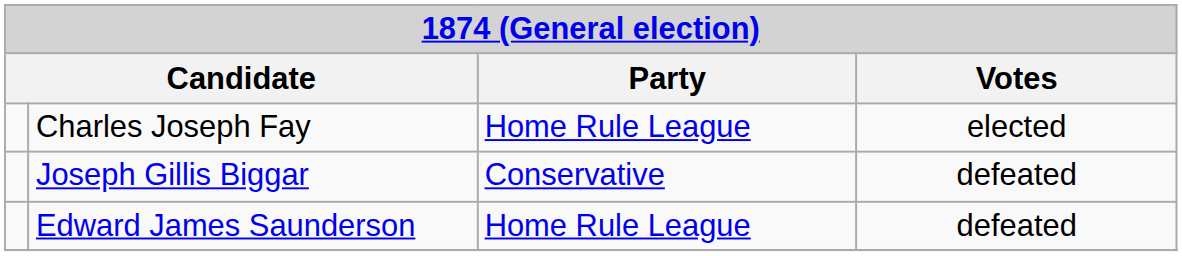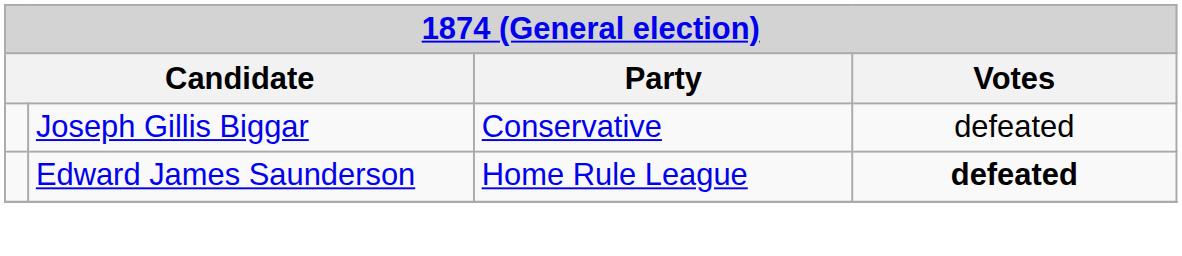- row: (173, 126)
(1017, 224) normal -> (1014, 175) bold
